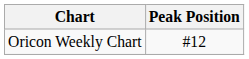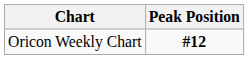(194, 41) normal -> (194, 41) bold
